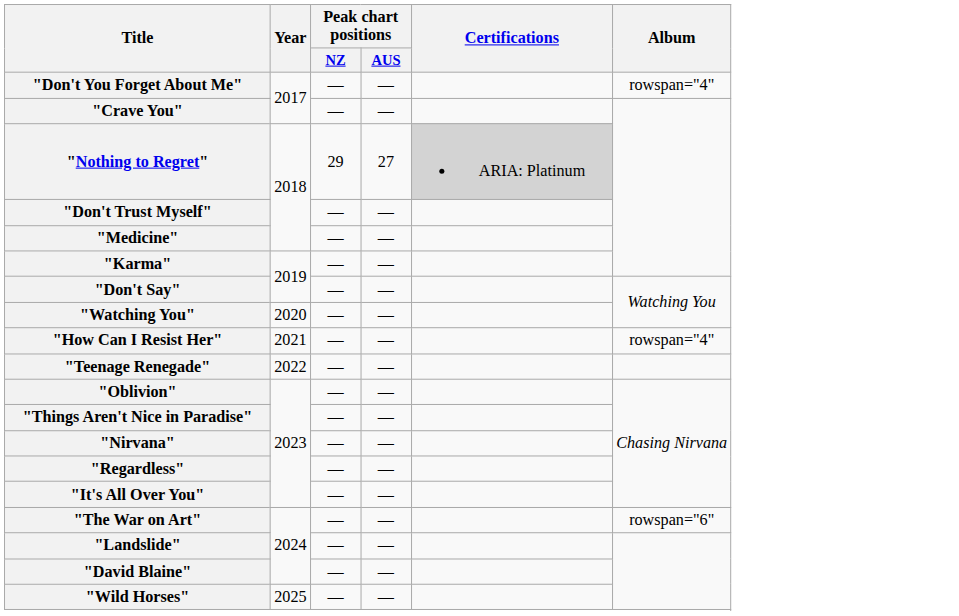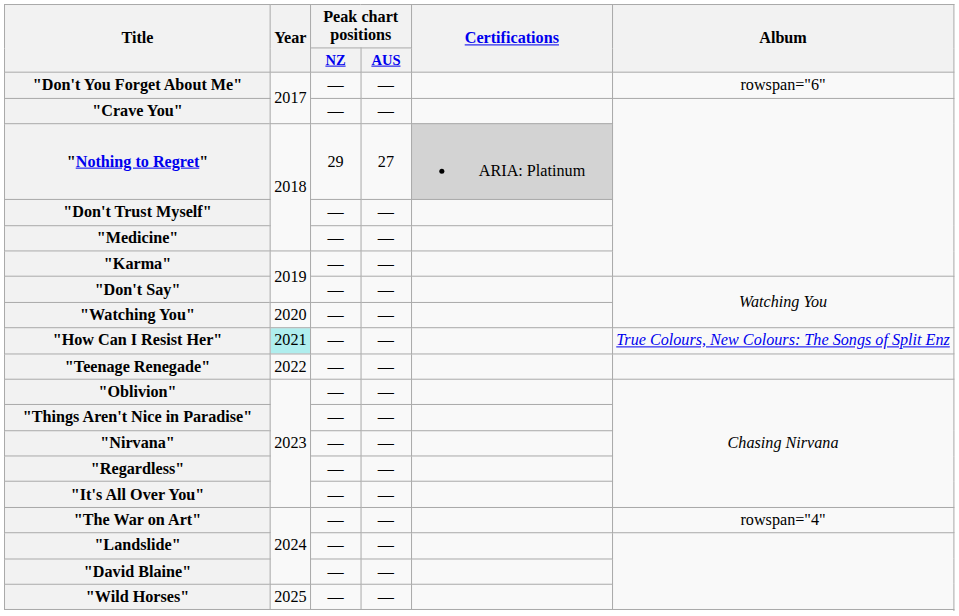(672, 85) rowspan="4" -> (783, 85) rowspan="6"
(290, 340) no background -> (290, 340) paleturquoise background
(672, 340) rowspan="4" -> (783, 340) True Colours, New Colours: The Songs of Split Enz
(672, 520) rowspan="6" -> (783, 520) rowspan="4"
